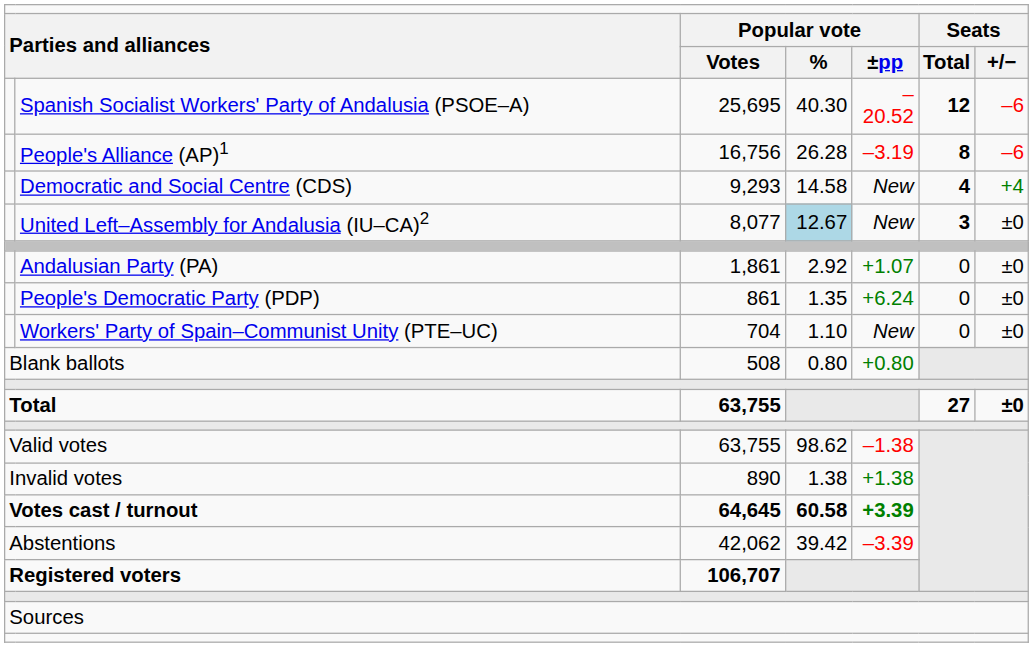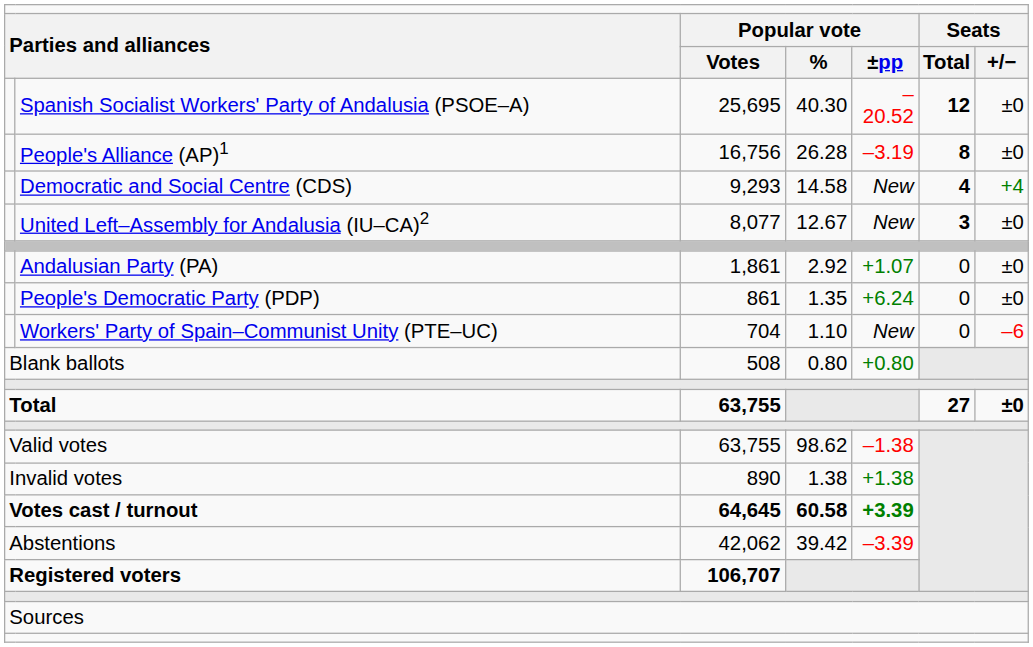(1013, 105) –6 -> (1013, 105) ±0
(1013, 152) –6 -> (1013, 152) ±0
(822, 222) lightblue background -> (822, 222) no background
(1013, 331) ±0 -> (1013, 331) –6
